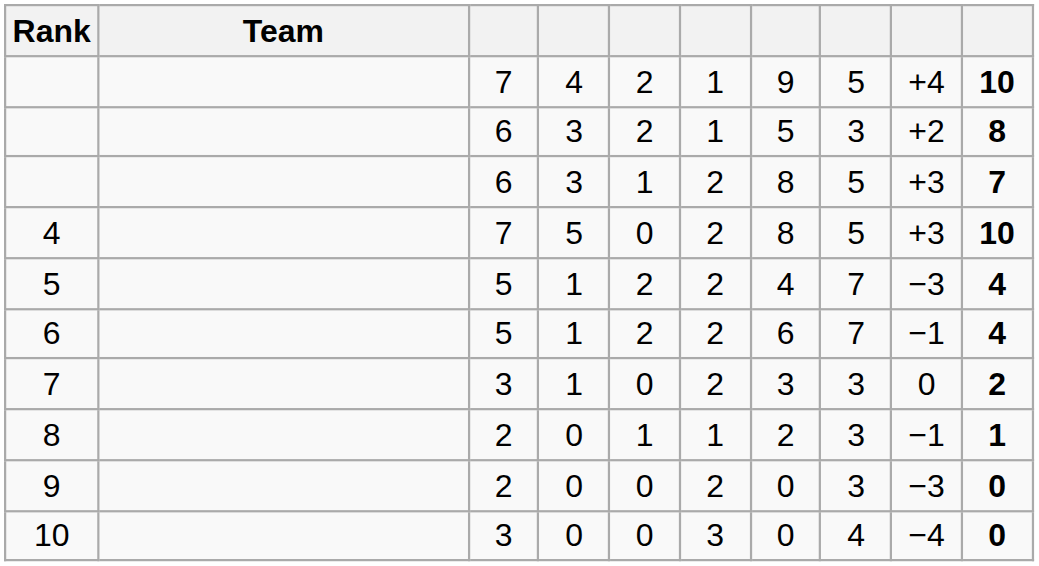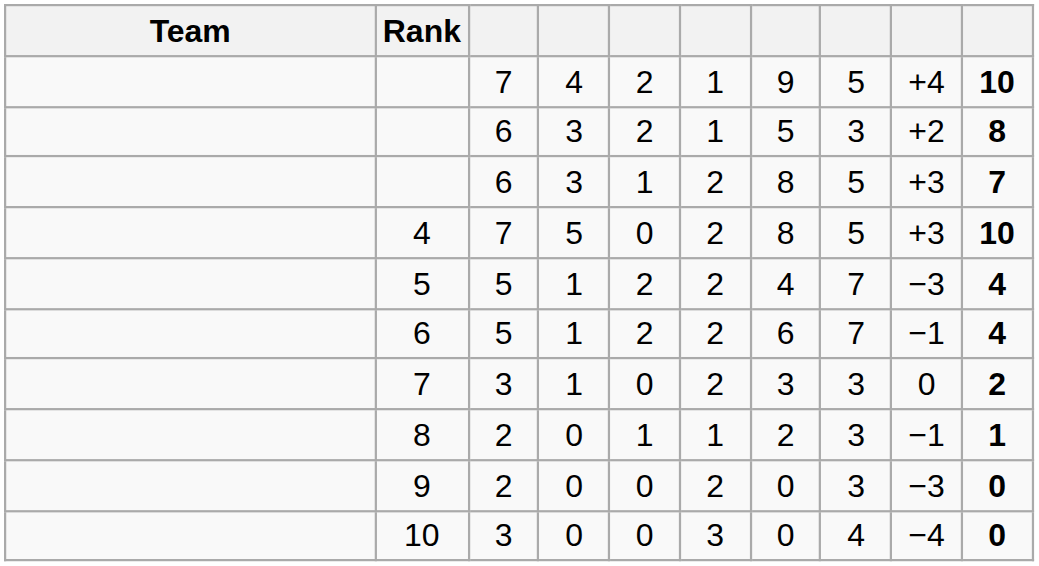columns swapped: (52, 31) <-> (283, 31)
